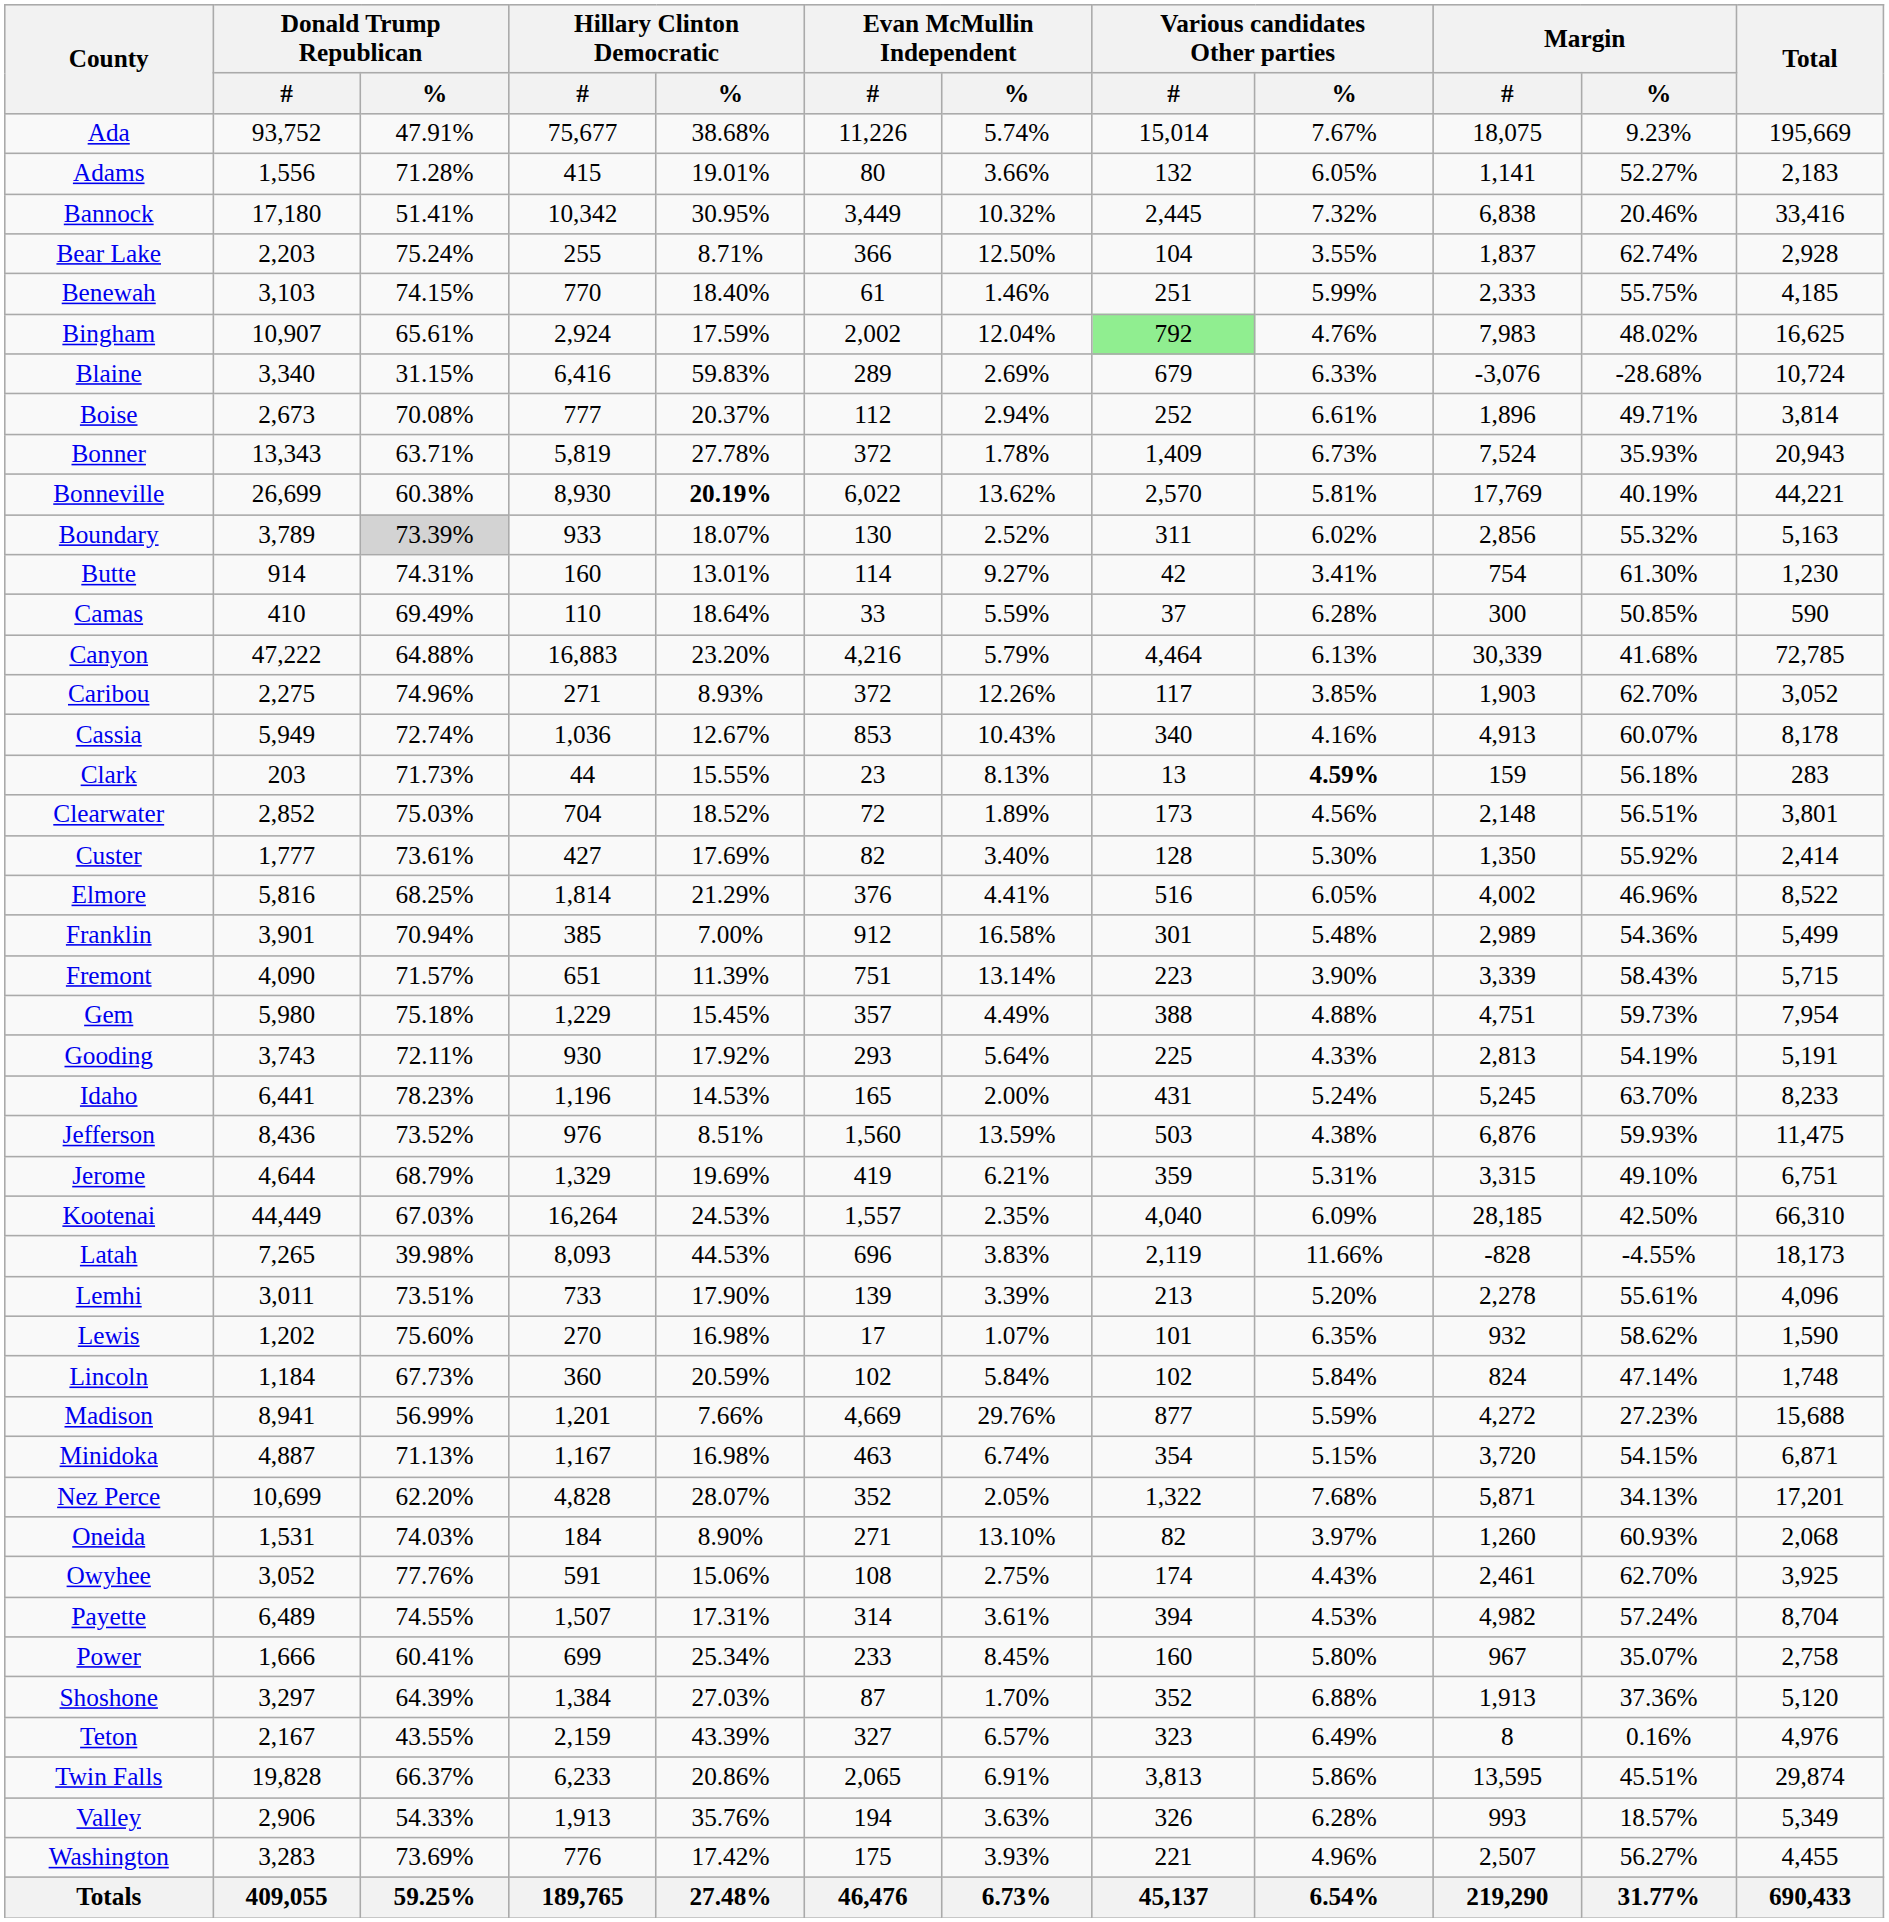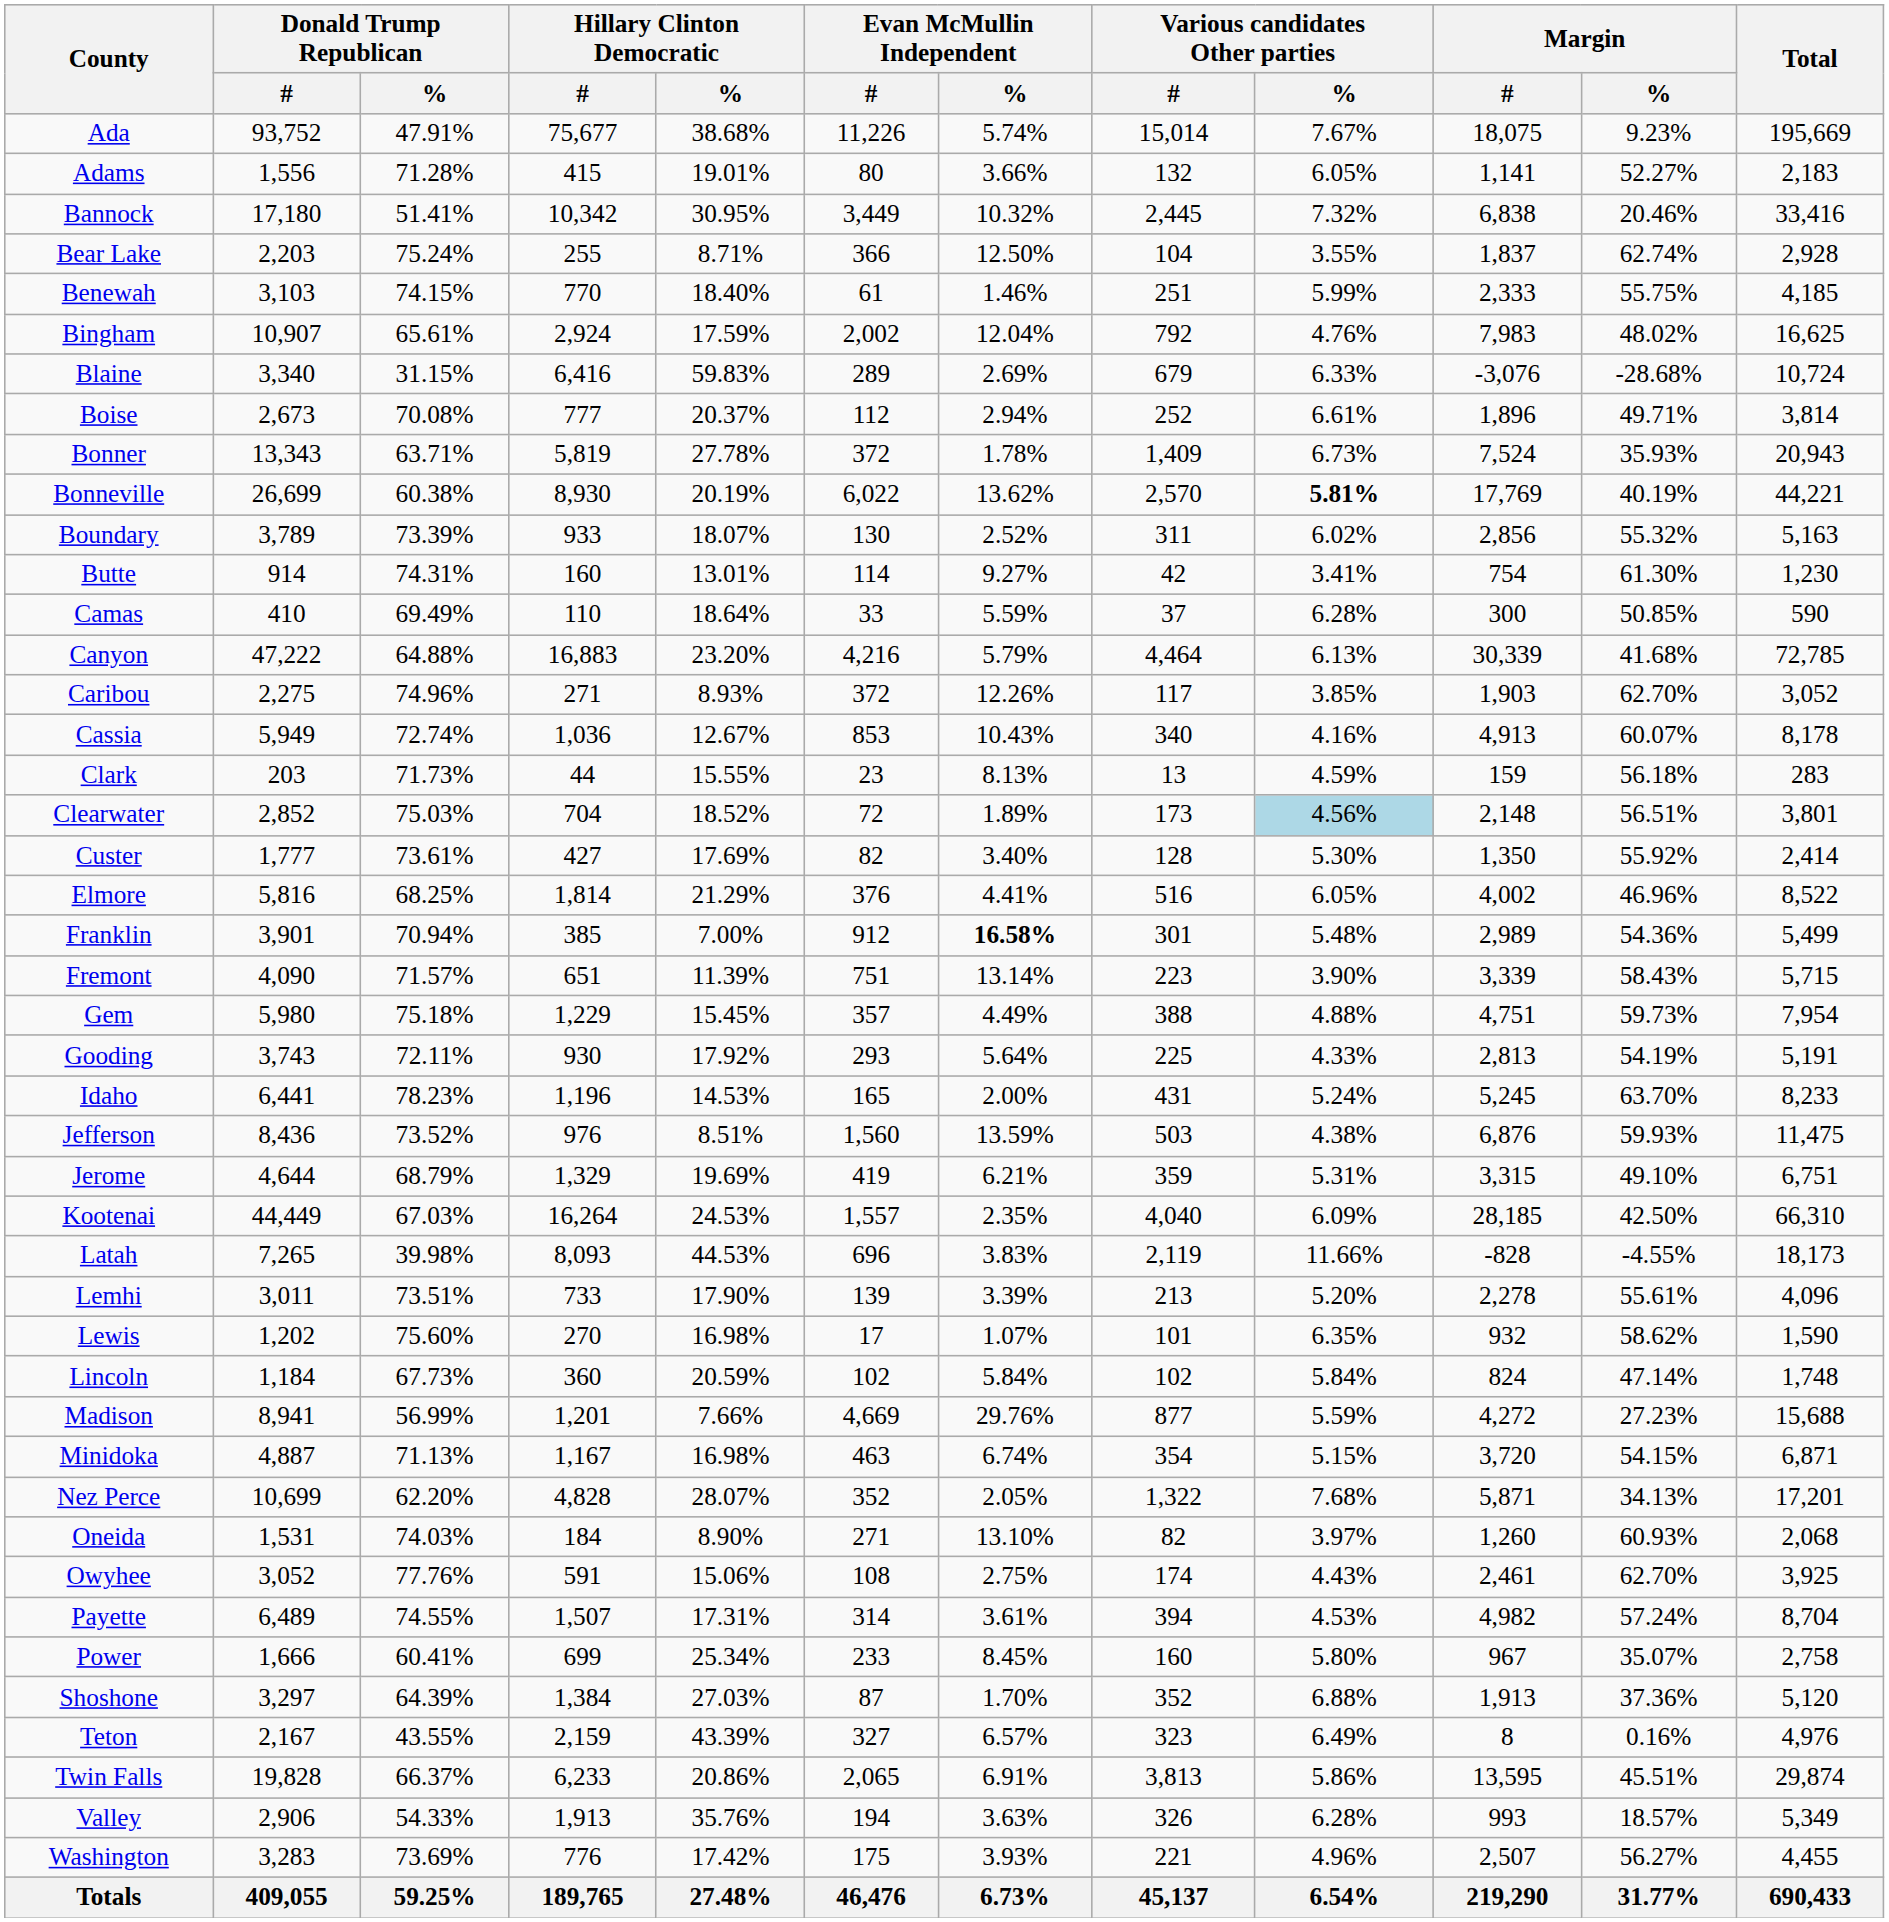(1174, 333) lightgreen background -> (1174, 333) no background
(730, 494) bold -> (730, 494) normal
(1344, 494) normal -> (1344, 494) bold
(435, 534) lightgrey background -> (435, 534) no background
(1344, 774) bold -> (1344, 774) normal
(1344, 814) no background -> (1344, 814) lightblue background
(1017, 935) normal -> (1015, 935) bold
